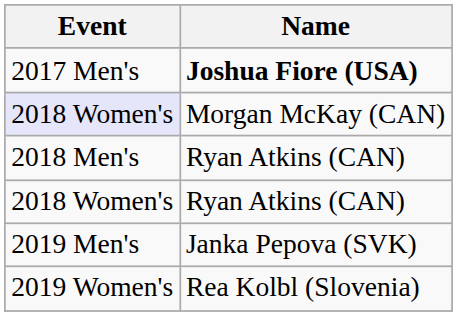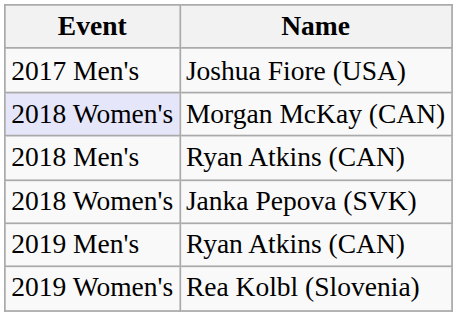(302, 69) bold -> (296, 69) normal
(295, 200) Ryan Atkins (CAN) -> (301, 200) Janka Pepova (SVK)
(301, 244) Janka Pepova (SVK) -> (295, 244) Ryan Atkins (CAN)
